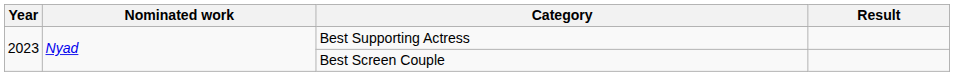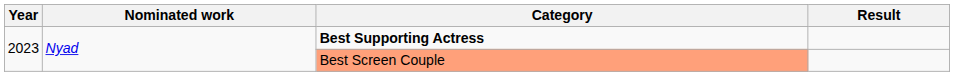(395, 37) normal -> (402, 37) bold
(382, 60) no background -> (382, 60) lightsalmon background
